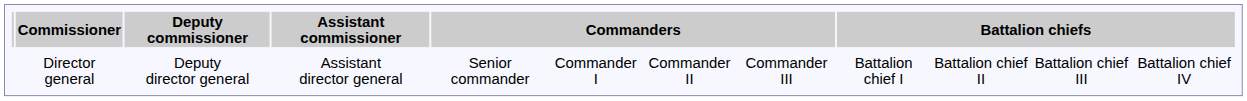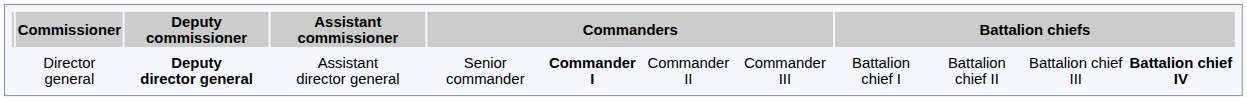(197, 71) normal -> (197, 71) bold
(596, 71) normal -> (592, 71) bold
(1184, 71) normal -> (1181, 71) bold
